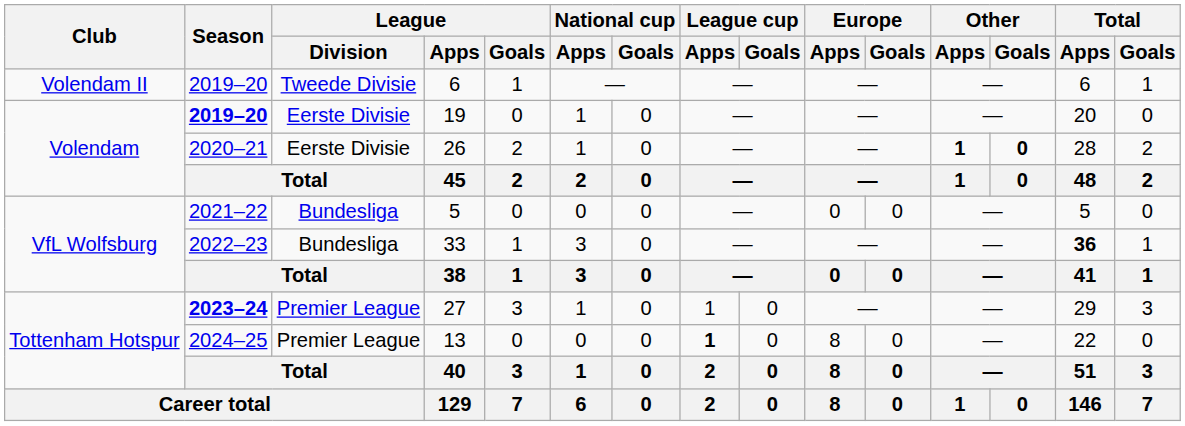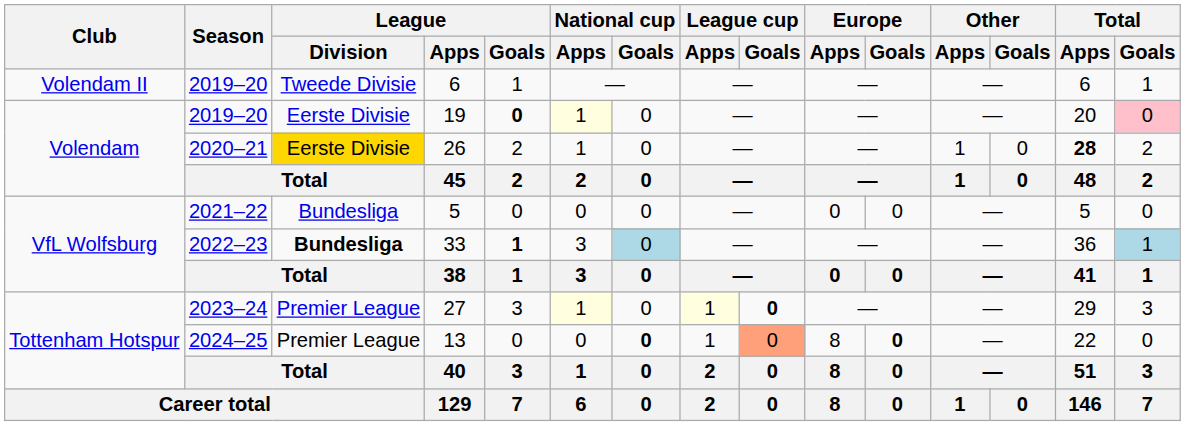(228, 116) bold -> (228, 116) normal
(517, 116) normal -> (517, 116) bold
(581, 116) no background -> (581, 116) lightyellow background
(1147, 116) no background -> (1147, 116) pink background
(348, 148) no background -> (348, 148) gold background
(960, 148) bold -> (960, 148) normal
(1022, 148) bold -> (1022, 148) normal
(1085, 148) normal -> (1085, 148) bold
(348, 244) normal -> (348, 244) bold
(517, 244) normal -> (517, 244) bold
(646, 244) no background -> (646, 244) lightblue background
(1085, 244) bold -> (1085, 244) normal
(1147, 244) no background -> (1147, 244) lightblue background
(228, 308) bold -> (228, 308) normal
(581, 308) no background -> (581, 308) lightyellow background
(710, 308) no background -> (710, 308) lightyellow background
(772, 308) normal -> (772, 308) bold
(646, 340) normal -> (646, 340) bold
(710, 340) bold -> (710, 340) normal
(772, 340) no background -> (772, 340) lightsalmon background
(897, 340) normal -> (897, 340) bold
